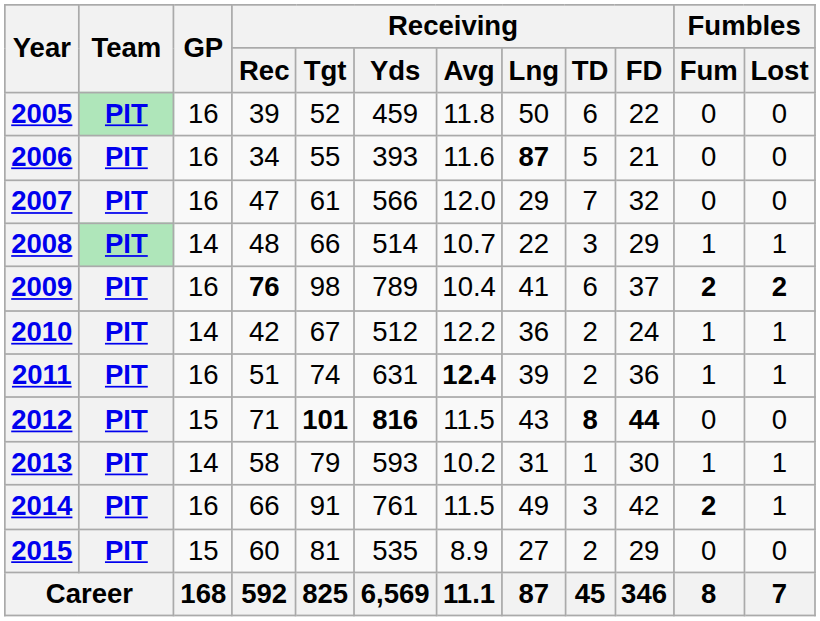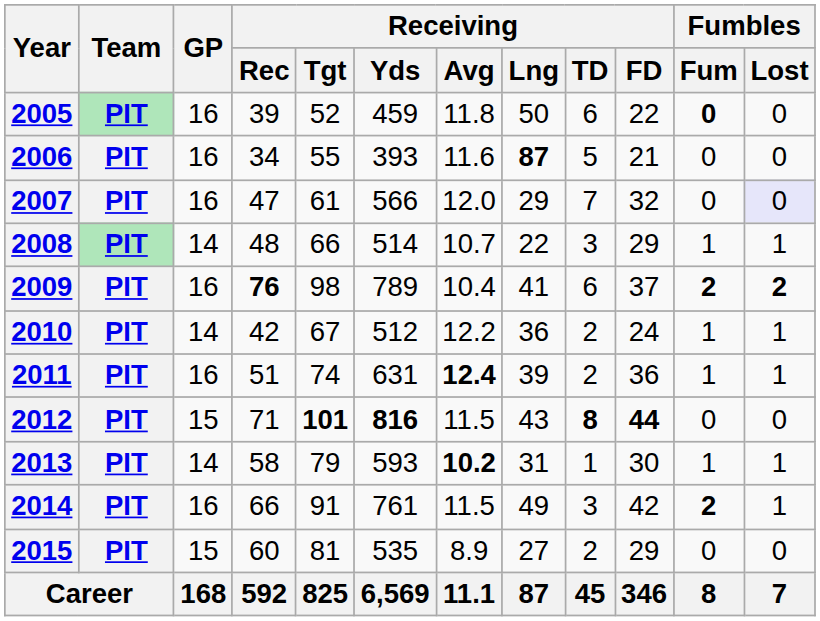(709, 113) normal -> (709, 113) bold
(780, 200) no background -> (780, 200) lavender background
(469, 462) normal -> (469, 462) bold
